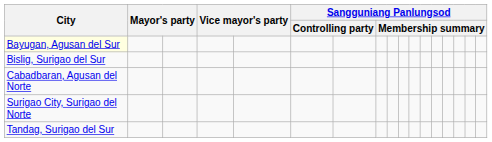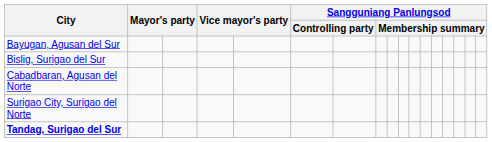(63, 44) lightyellow background -> (63, 44) no background
(60, 130) normal -> (64, 130) bold
